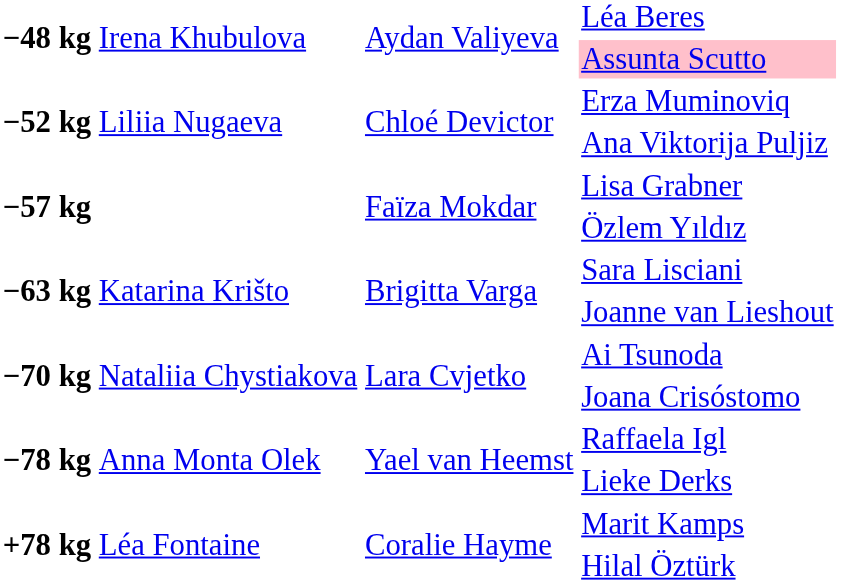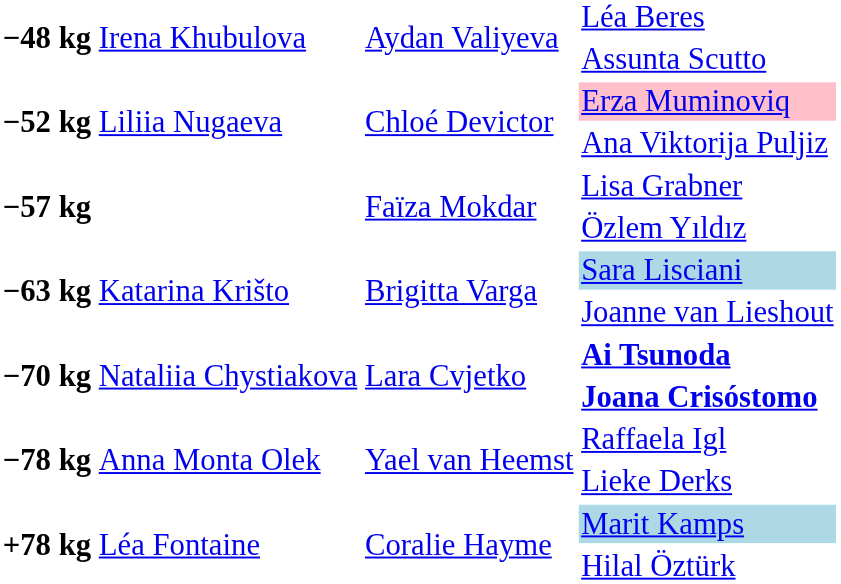(674, 58) pink background -> (674, 58) no background
(686, 101) no background -> (686, 101) pink background
(662, 270) no background -> (662, 270) lightblue background
(652, 354) normal -> (656, 354) bold
(691, 396) normal -> (699, 396) bold
(663, 523) no background -> (663, 523) lightblue background
